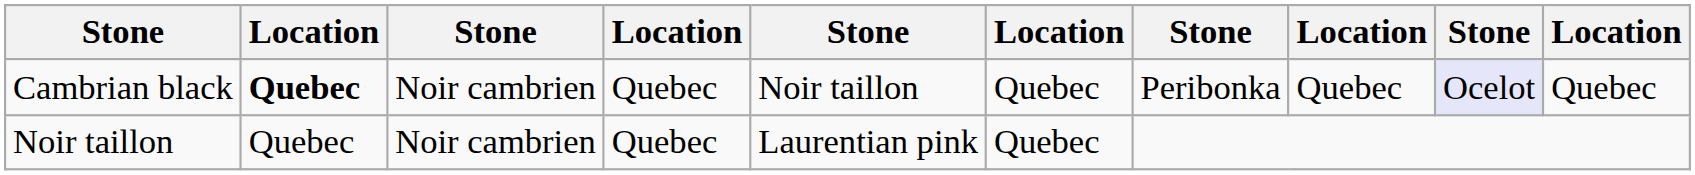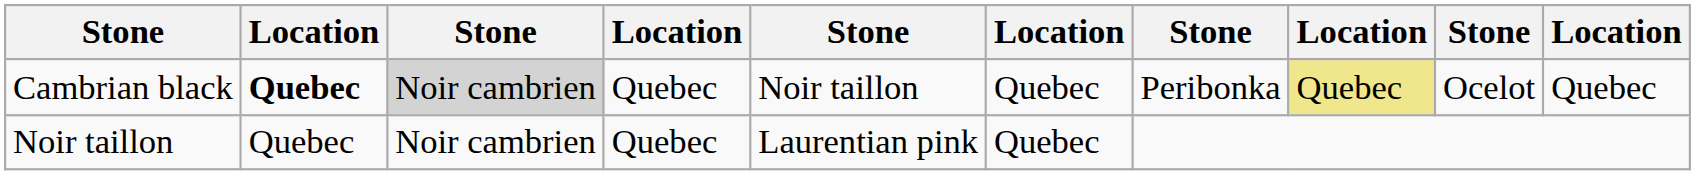(496, 86) no background -> (496, 86) lightgrey background
(1349, 86) no background -> (1349, 86) khaki background
(1489, 86) lavender background -> (1489, 86) no background
